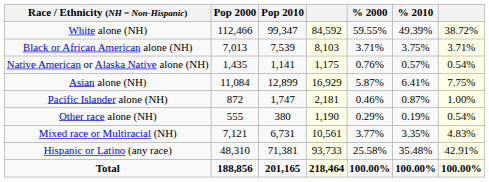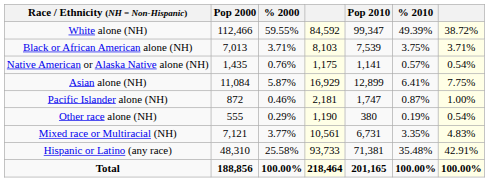columns swapped: (283, 13) <-> (370, 13)
